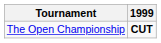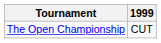(142, 30) bold -> (142, 30) normal
